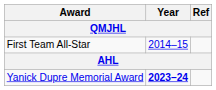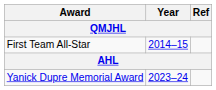(168, 77) bold -> (168, 77) normal
